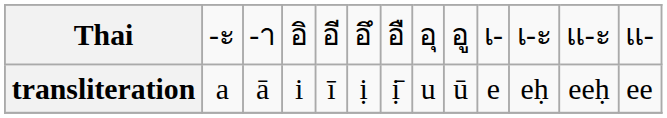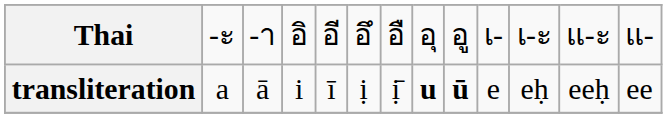(428, 88) normal -> (428, 88) bold
(461, 88) normal -> (461, 88) bold
